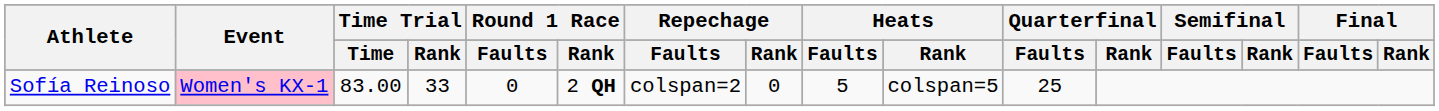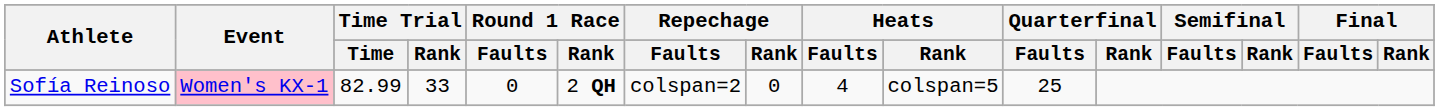(371, 87) 83.00 -> (371, 87) 82.99
(842, 87) 5 -> (842, 87) 4
